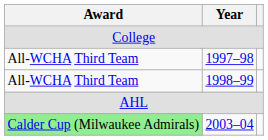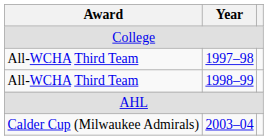(103, 124) lightgreen background -> (103, 124) no background
